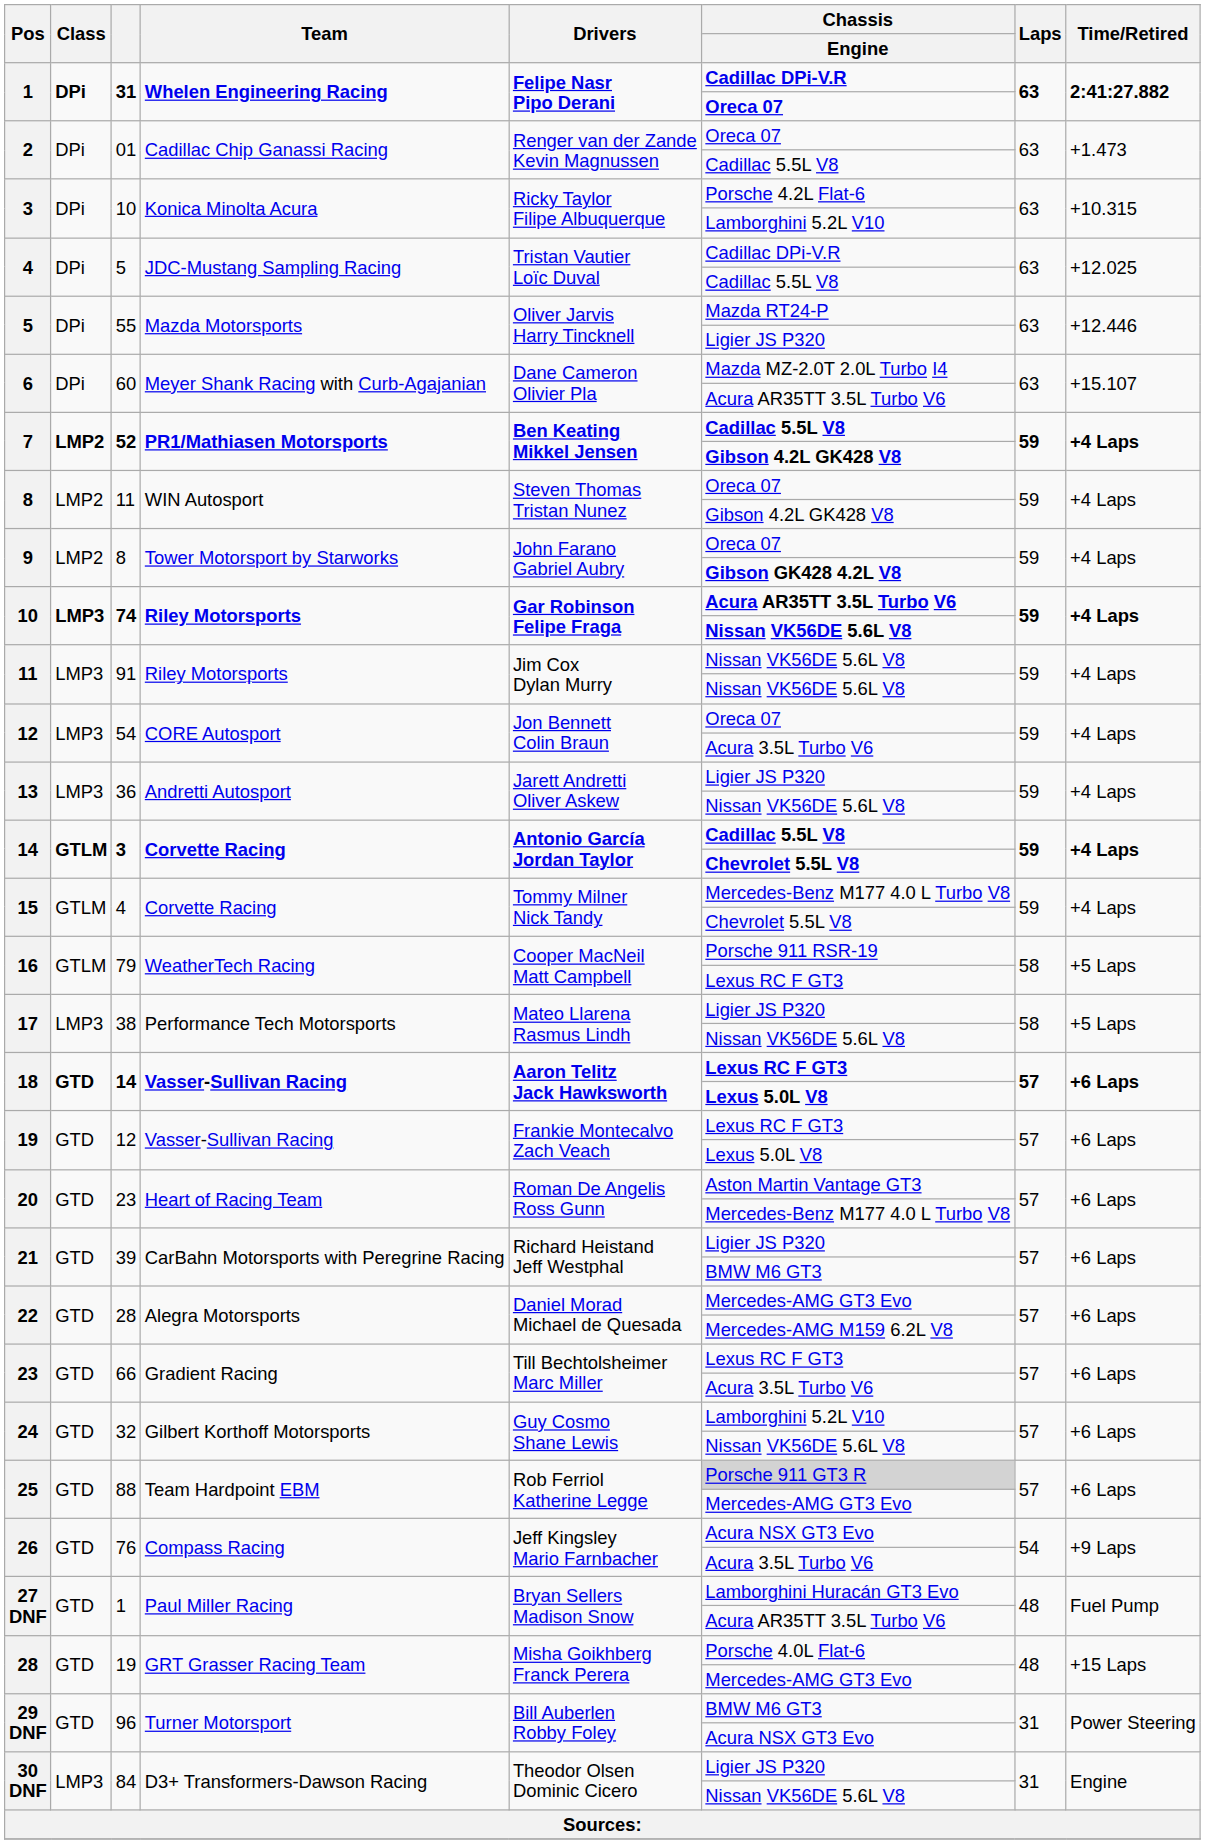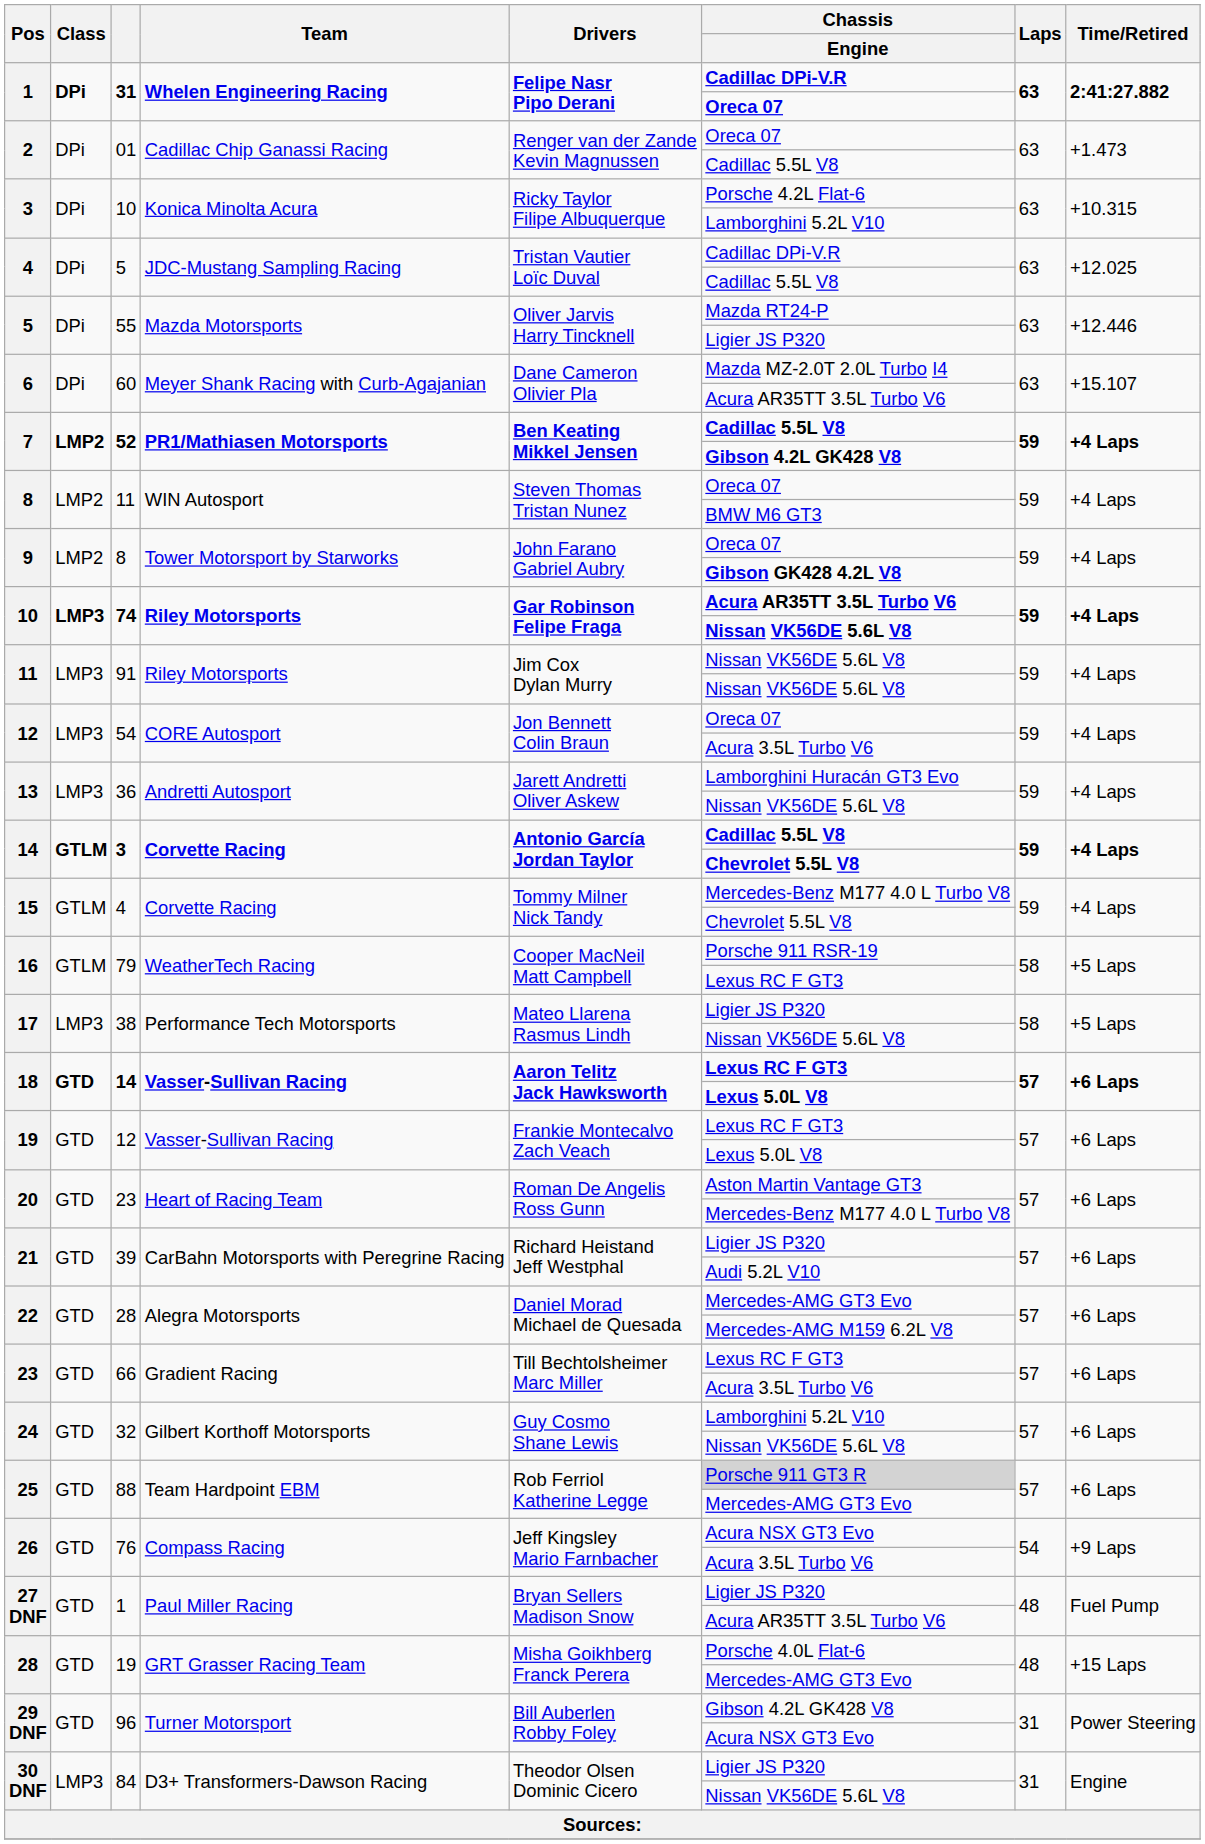(800, 514) Gibson 4.2L GK428 V8 -> (764, 514) BMW M6 GT3
(765, 776) Ligier JS P320 -> (832, 776) Lamborghini Huracán GT3 Evo
(764, 1271) BMW M6 GT3 -> (763, 1271) Audi 5.2L V10
(832, 1592) Lamborghini Huracán GT3 Evo -> (765, 1592) Ligier JS P320
(764, 1708) BMW M6 GT3 -> (800, 1708) Gibson 4.2L GK428 V8
